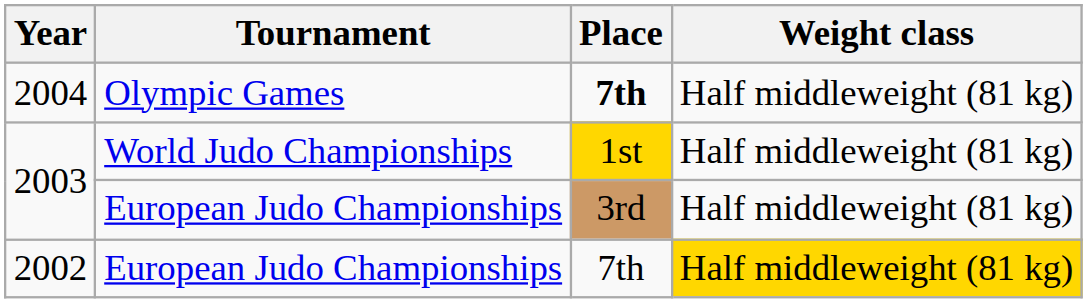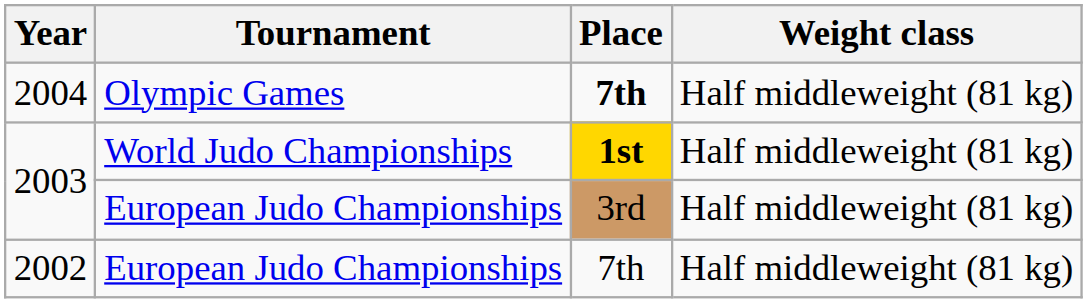(621, 150) normal -> (621, 150) bold
(877, 267) gold background -> (877, 267) no background
